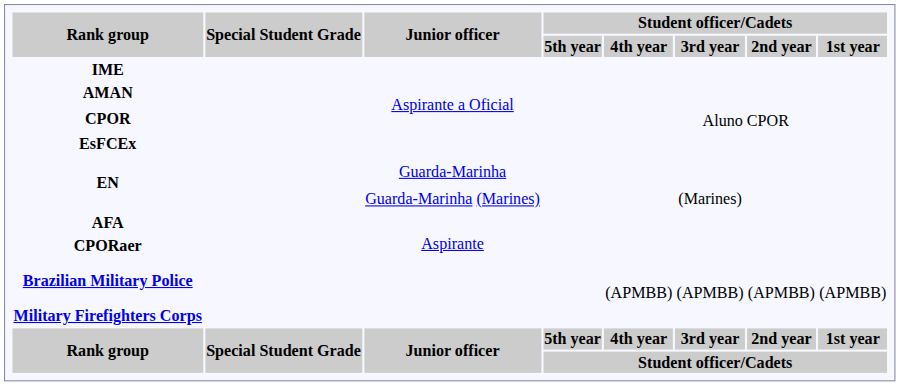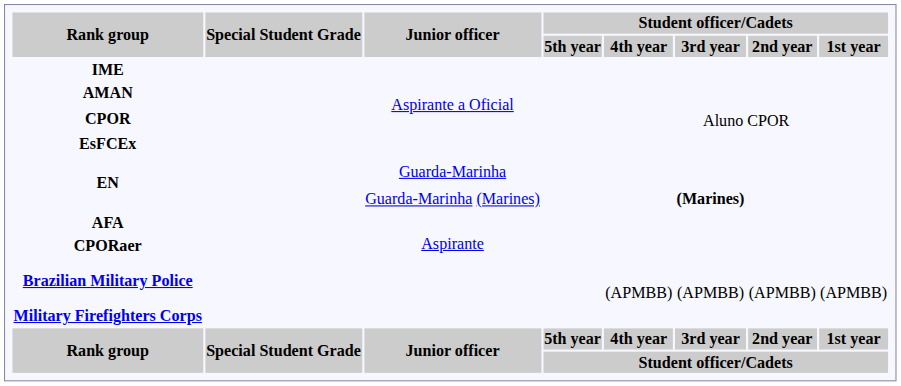(710, 199) normal -> (711, 199) bold
